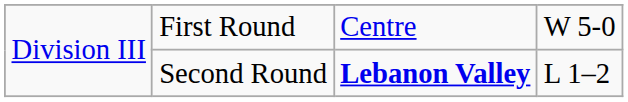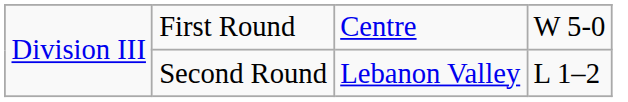(435, 72) bold -> (430, 72) normal
